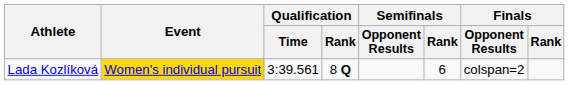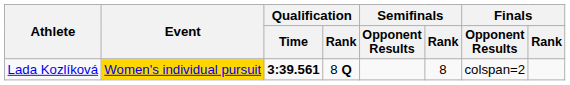(293, 70) normal -> (293, 70) bold
(442, 70) 6 -> (443, 70) 8
